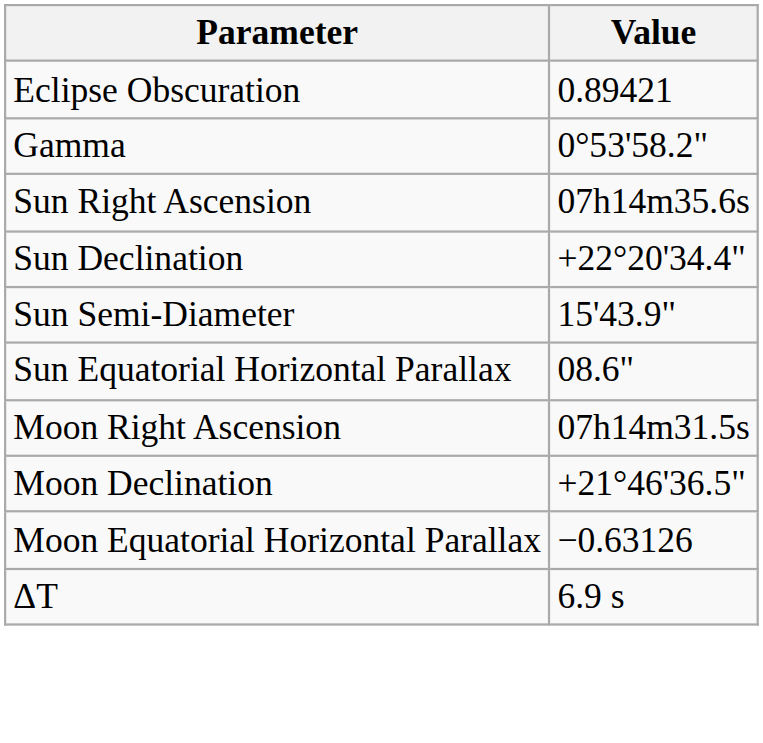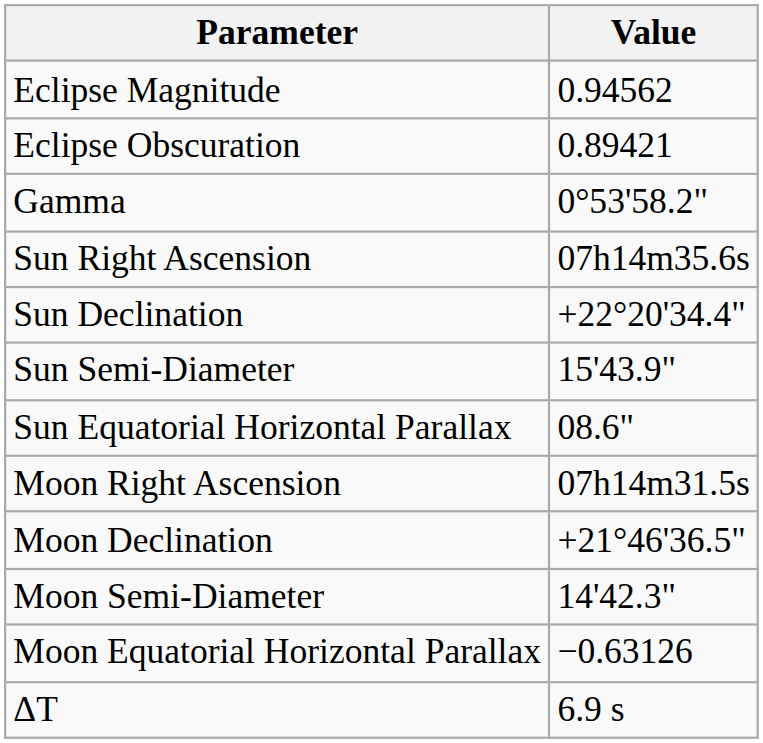+ row: (147, 88)
+ row: (169, 595)
